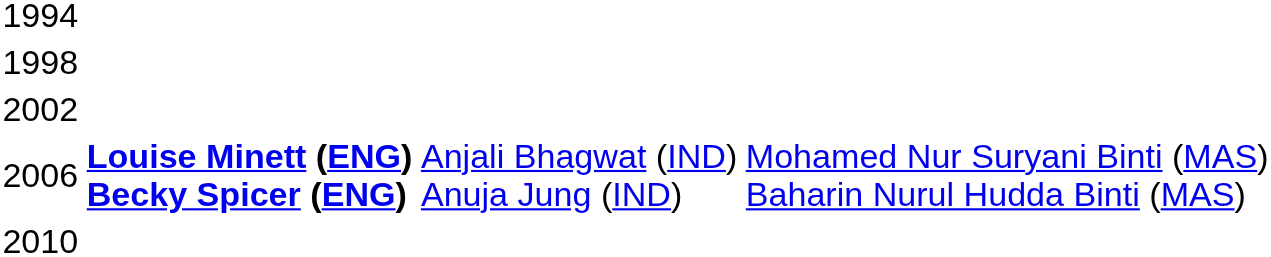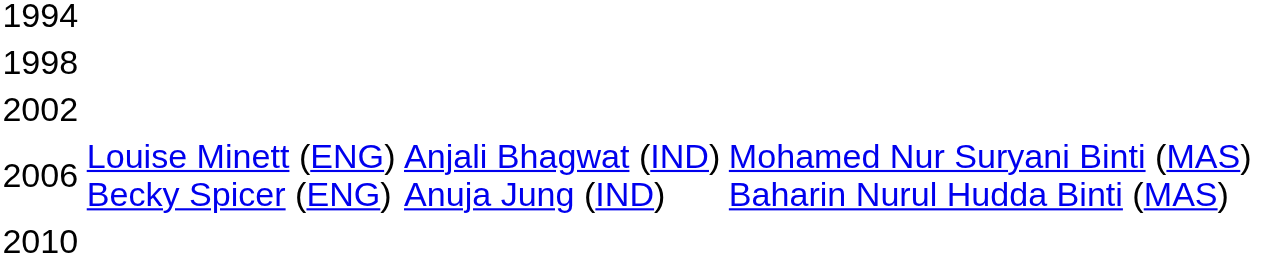(250, 175) bold -> (241, 175) normal
